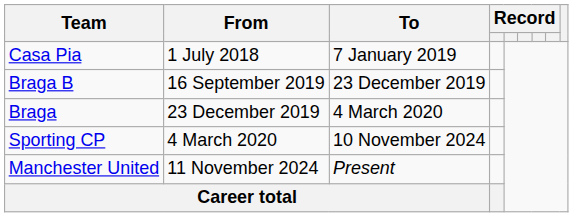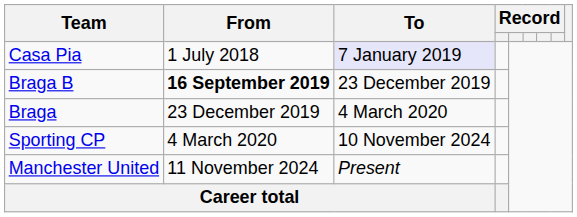(395, 55) no background -> (400, 55) lavender background
(246, 83) normal -> (249, 83) bold
